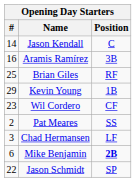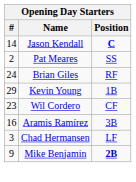(111, 43) normal -> (111, 43) bold
rows swapped: (55, 122) <-> (55, 59)
(12, 75) 25 -> (12, 75) 24
(12, 153) 6 -> (12, 153) 9
- row: (55, 169)
